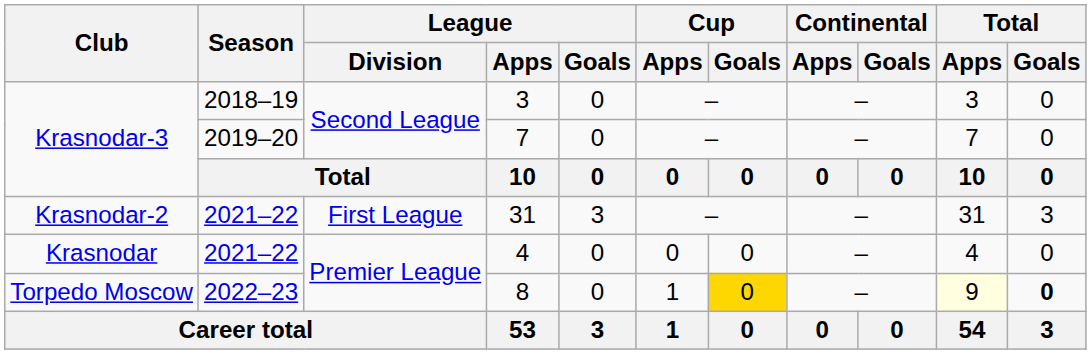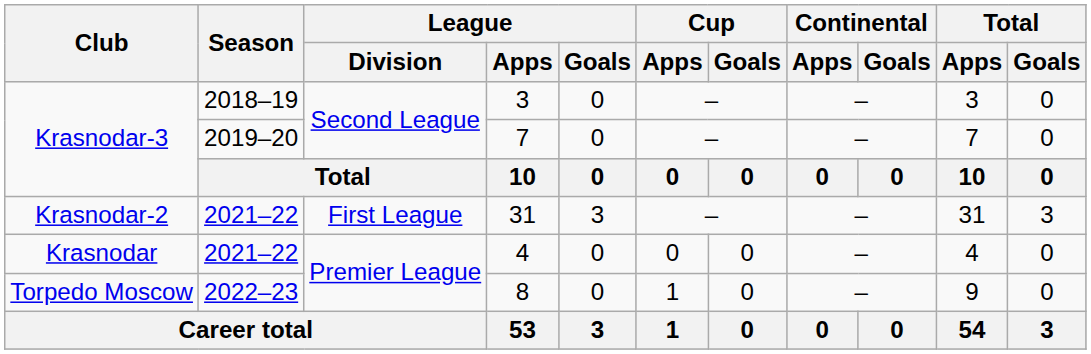(747, 291) gold background -> (747, 291) no background
(972, 291) lightyellow background -> (972, 291) no background
(1047, 291) bold -> (1047, 291) normal
